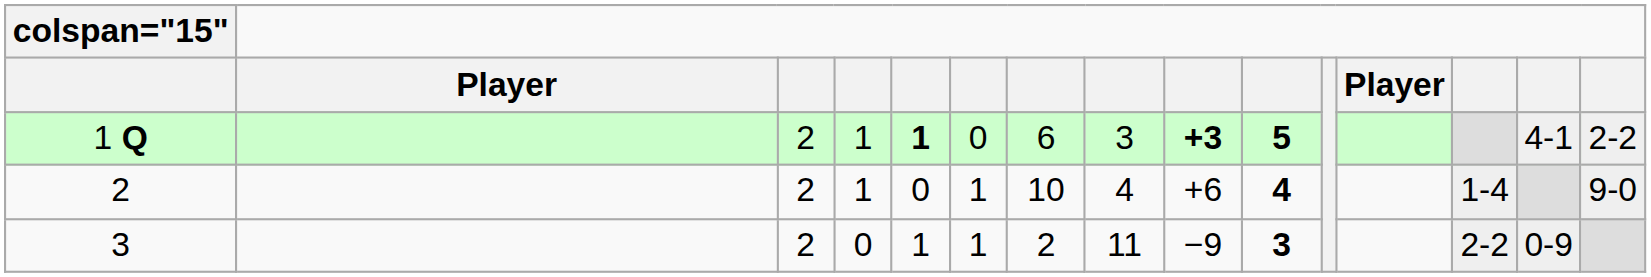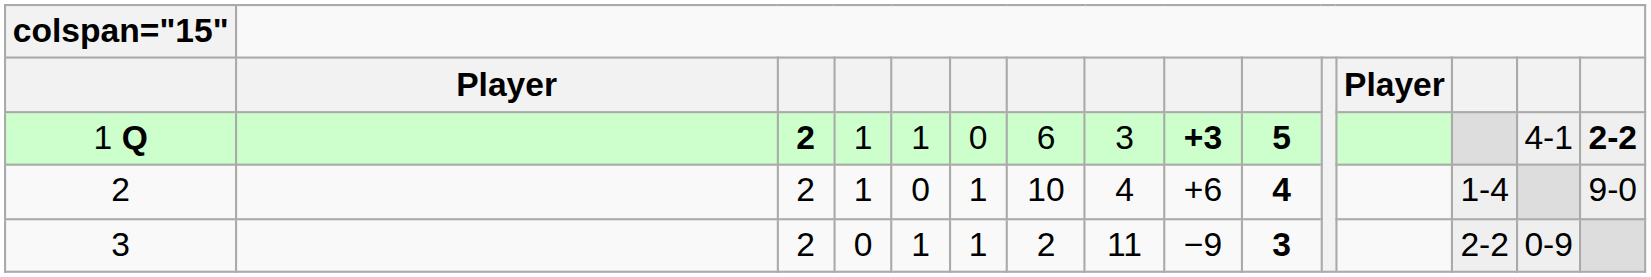(806, 137) normal -> (806, 137) bold
(921, 137) bold -> (921, 137) normal
(1613, 137) normal -> (1613, 137) bold
